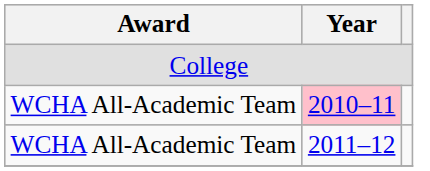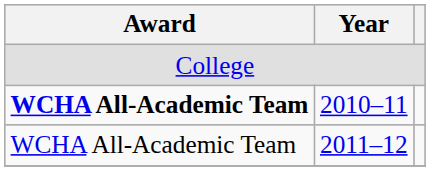(153, 104) normal -> (159, 104) bold
(352, 104) pink background -> (364, 104) no background
